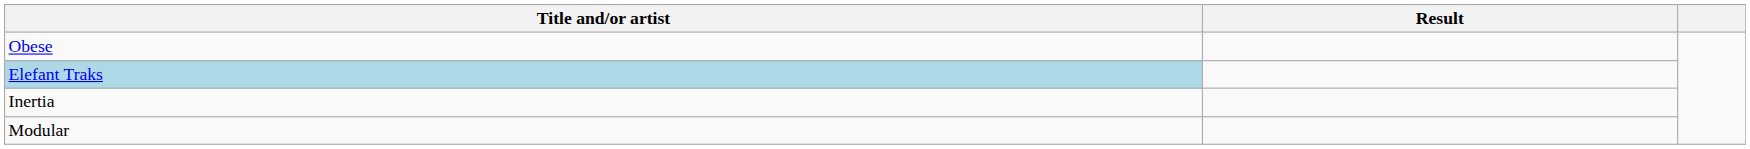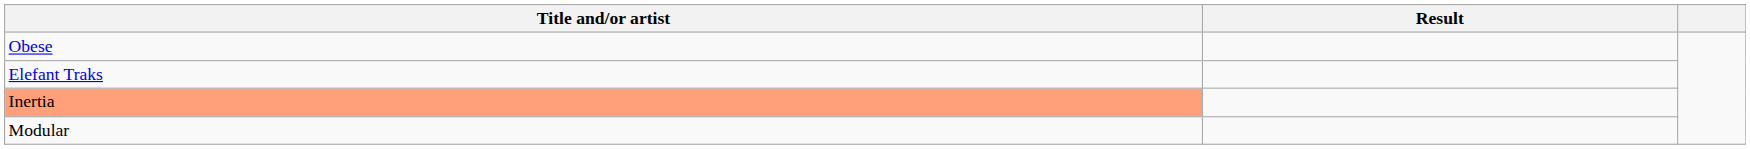(56, 74) lightblue background -> (56, 74) no background
(32, 102) no background -> (32, 102) lightsalmon background
